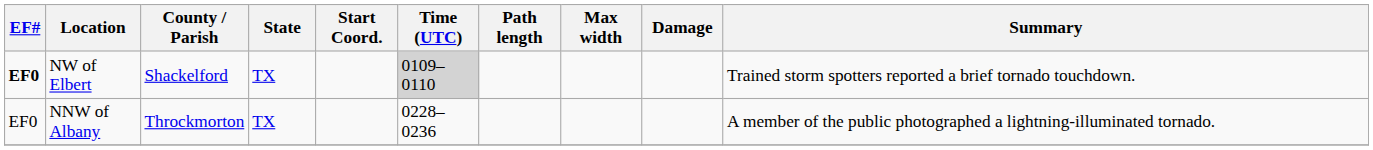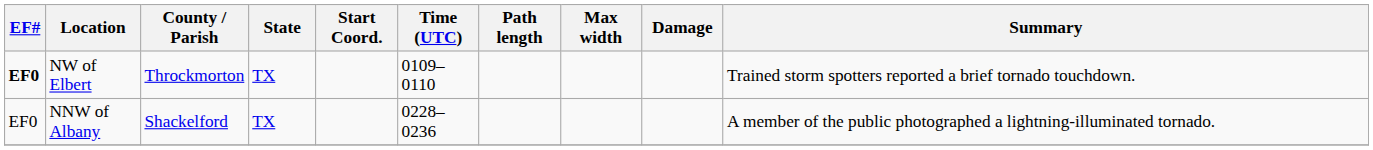(186, 74) Shackelford -> (194, 74) Throckmorton
(423, 74) lightgrey background -> (423, 74) no background
(194, 121) Throckmorton -> (186, 121) Shackelford
